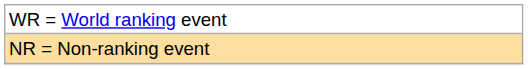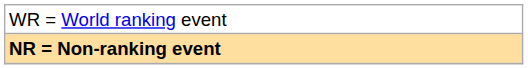(109, 48) normal -> (115, 48) bold
